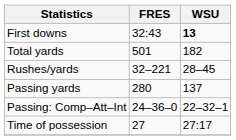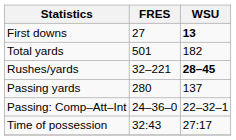(147, 32) 32:43 -> (138, 32) 27
(199, 70) normal -> (199, 70) bold
(138, 125) 27 -> (147, 125) 32:43
